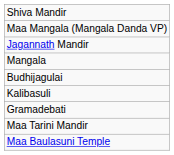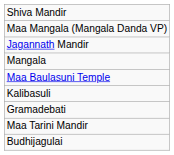(35, 77) Budhijagulai -> (58, 77) Maa Baulasuni Temple
(58, 142) Maa Baulasuni Temple -> (35, 142) Budhijagulai
